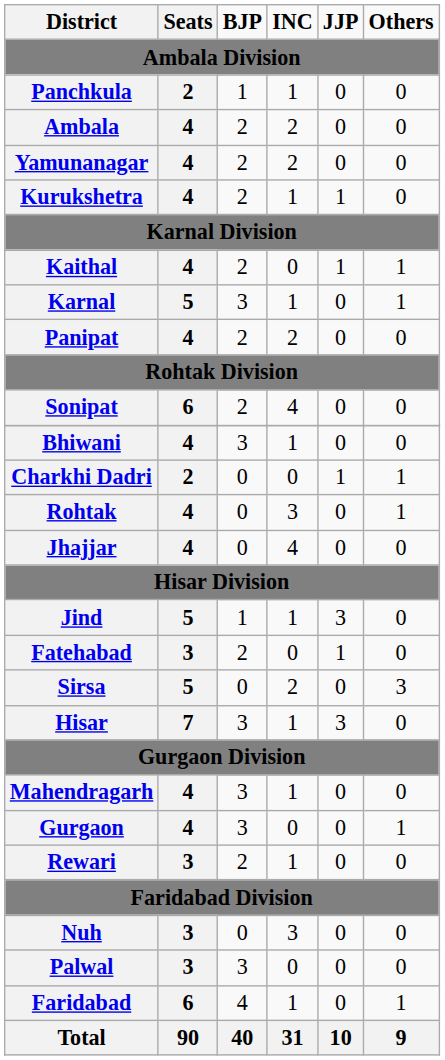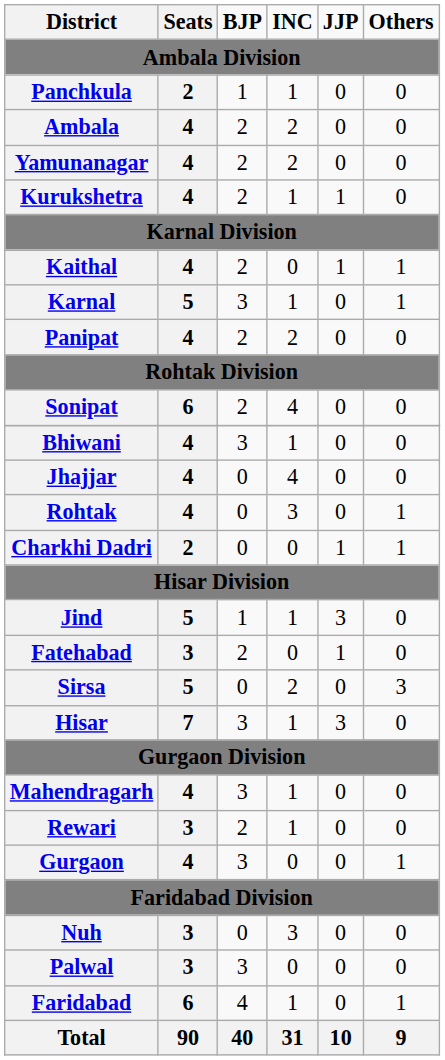rows swapped: (82, 477) <-> (82, 547)
rows swapped: (82, 862) <-> (82, 827)
